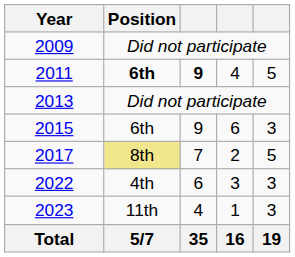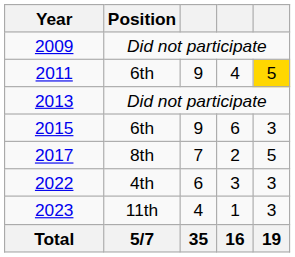(142, 73) bold -> (142, 73) normal
(198, 73) bold -> (198, 73) normal
(272, 73) no background -> (272, 73) gold background
(142, 156) khaki background -> (142, 156) no background
